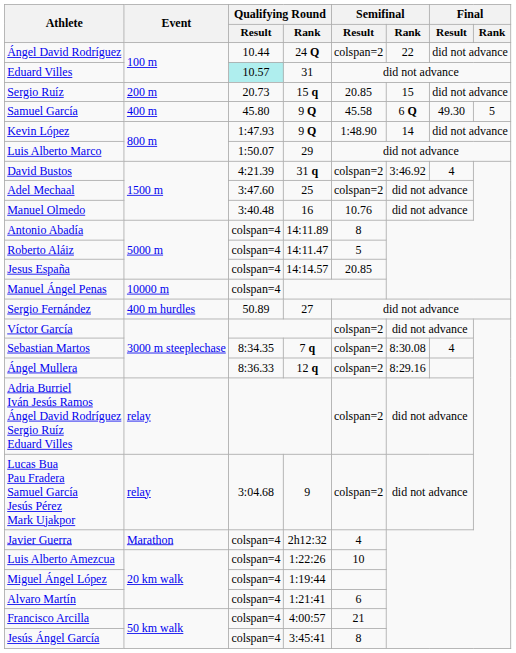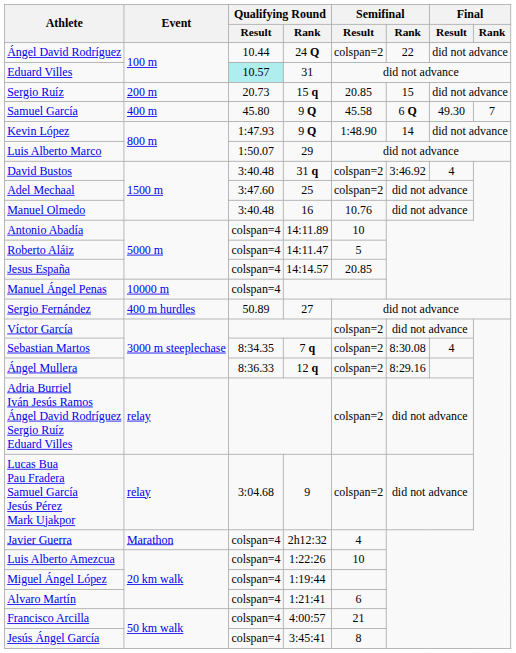(492, 112) 5 -> (492, 112) 7
(256, 171) 4:21.39 -> (256, 171) 3:40.48
(359, 230) 8 -> (359, 230) 10
